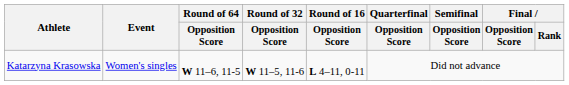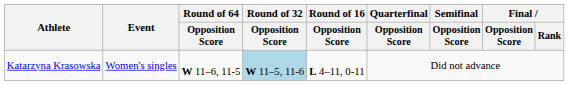(275, 72) no background -> (275, 72) lightblue background
